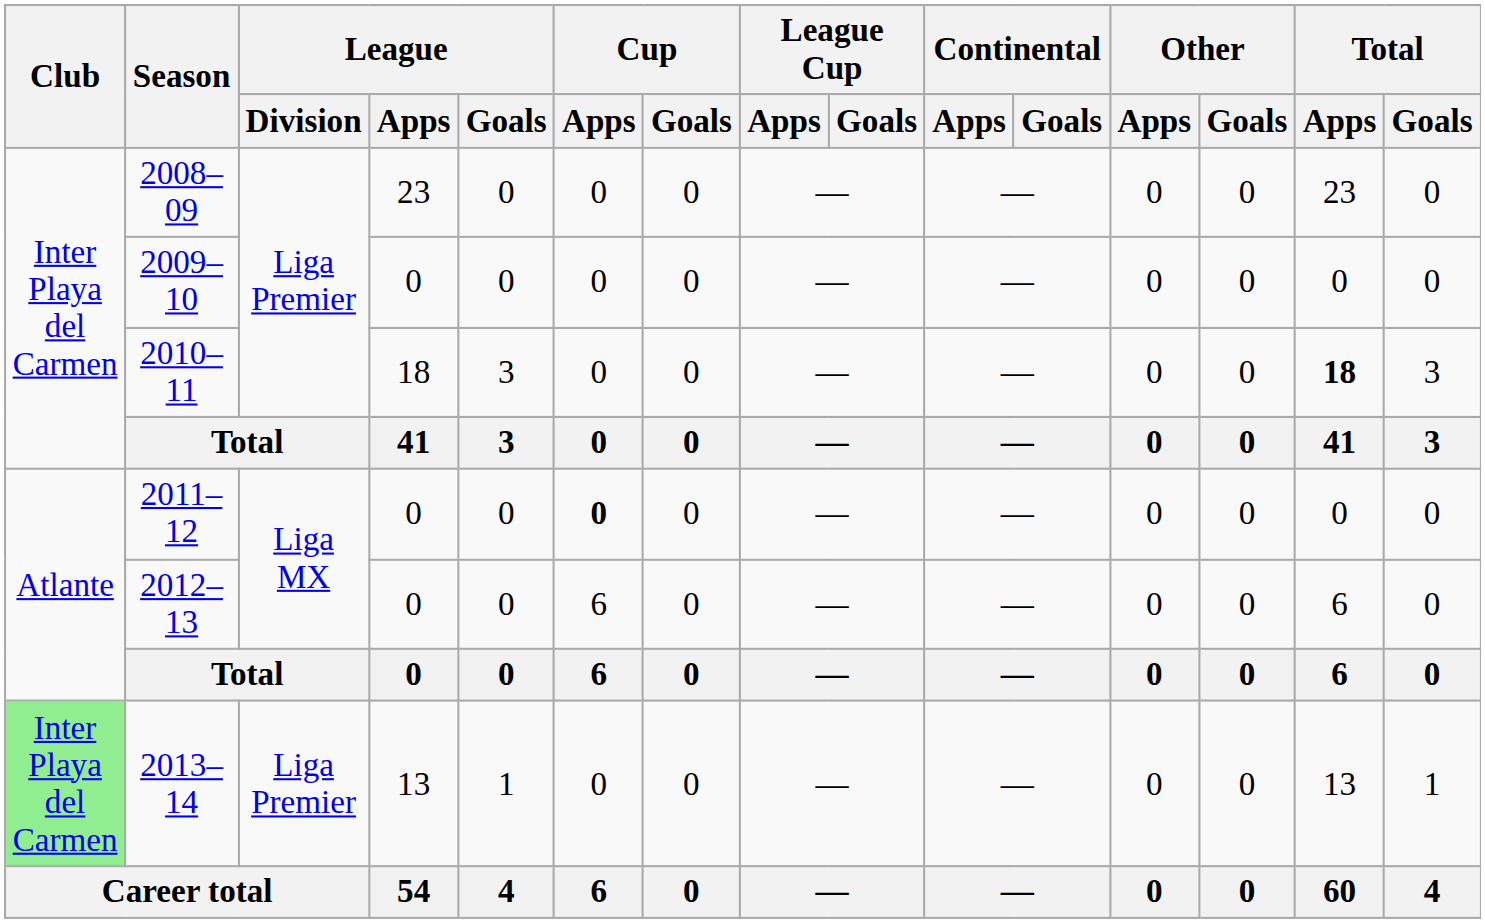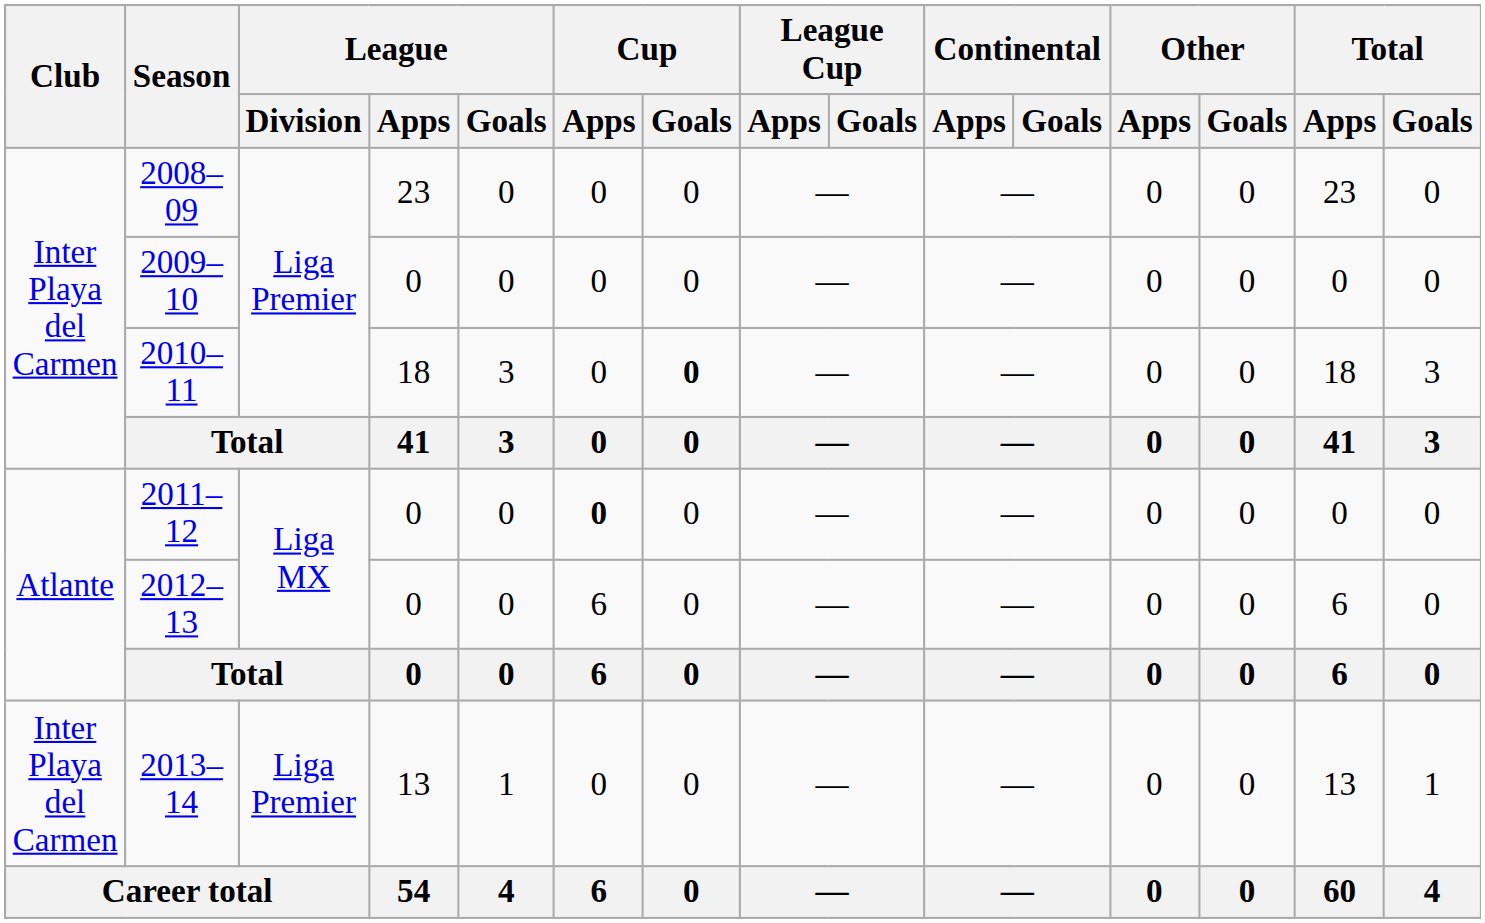(691, 371) normal -> (691, 371) bold
(1339, 371) bold -> (1339, 371) normal
(65, 782) lightgreen background -> (65, 782) no background
